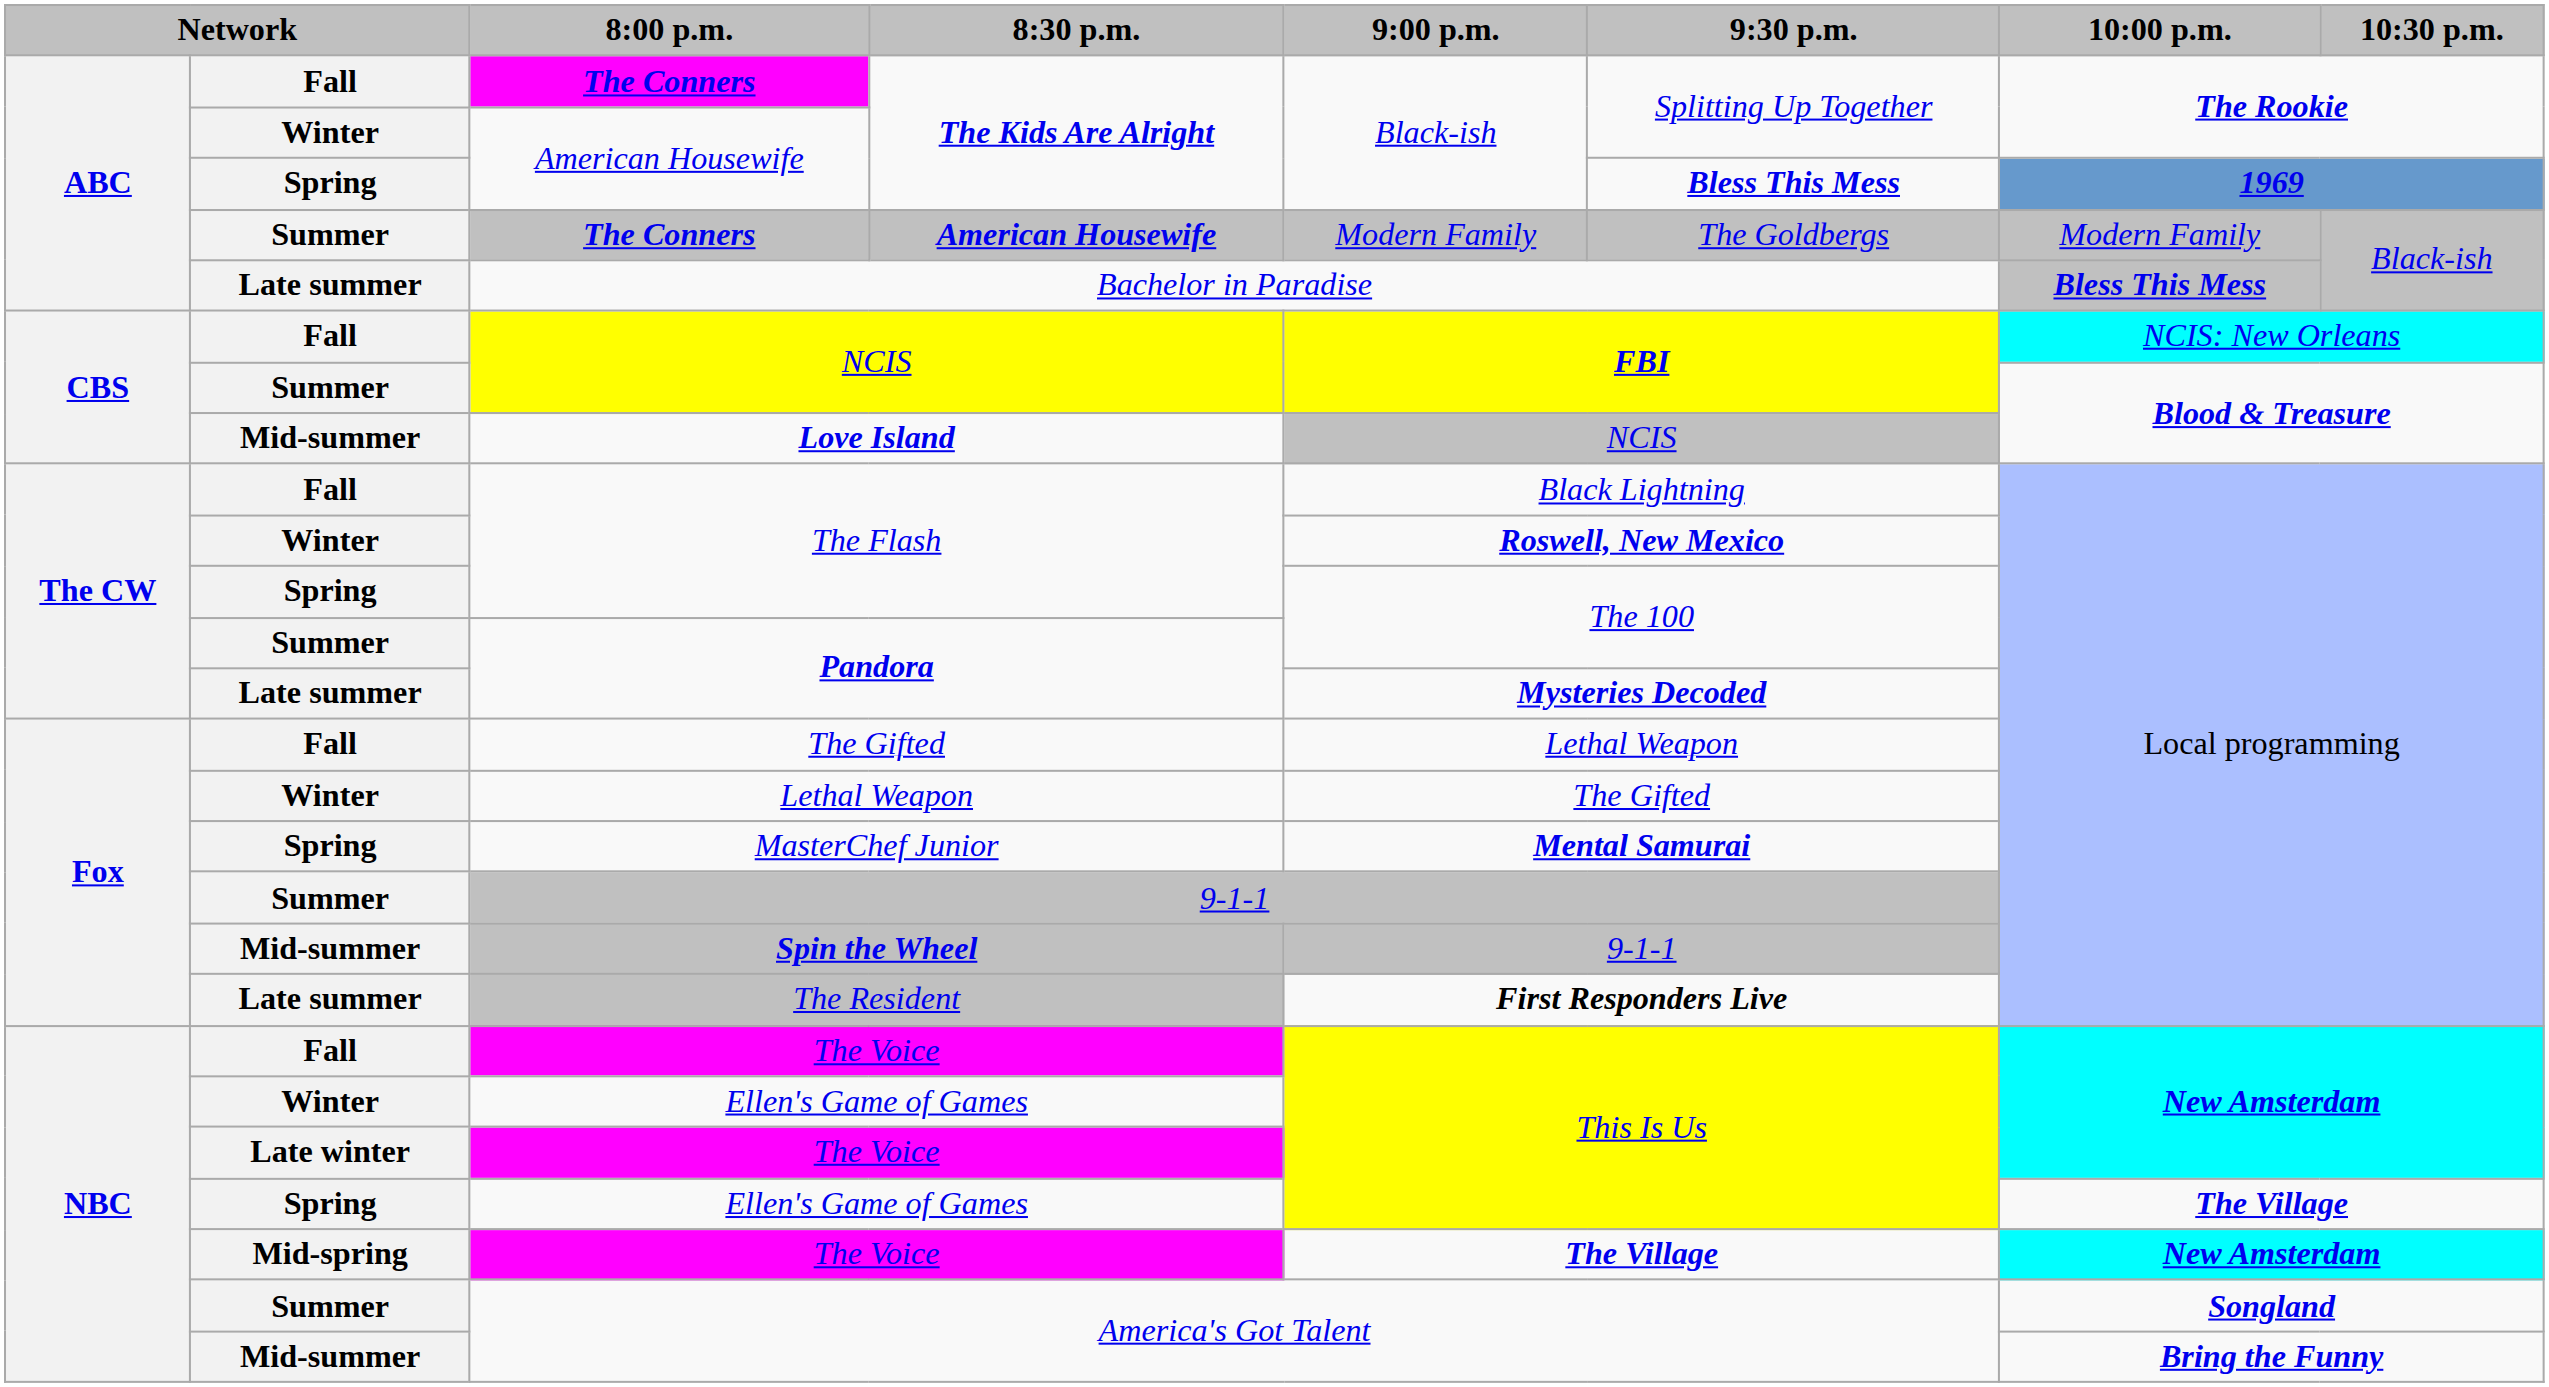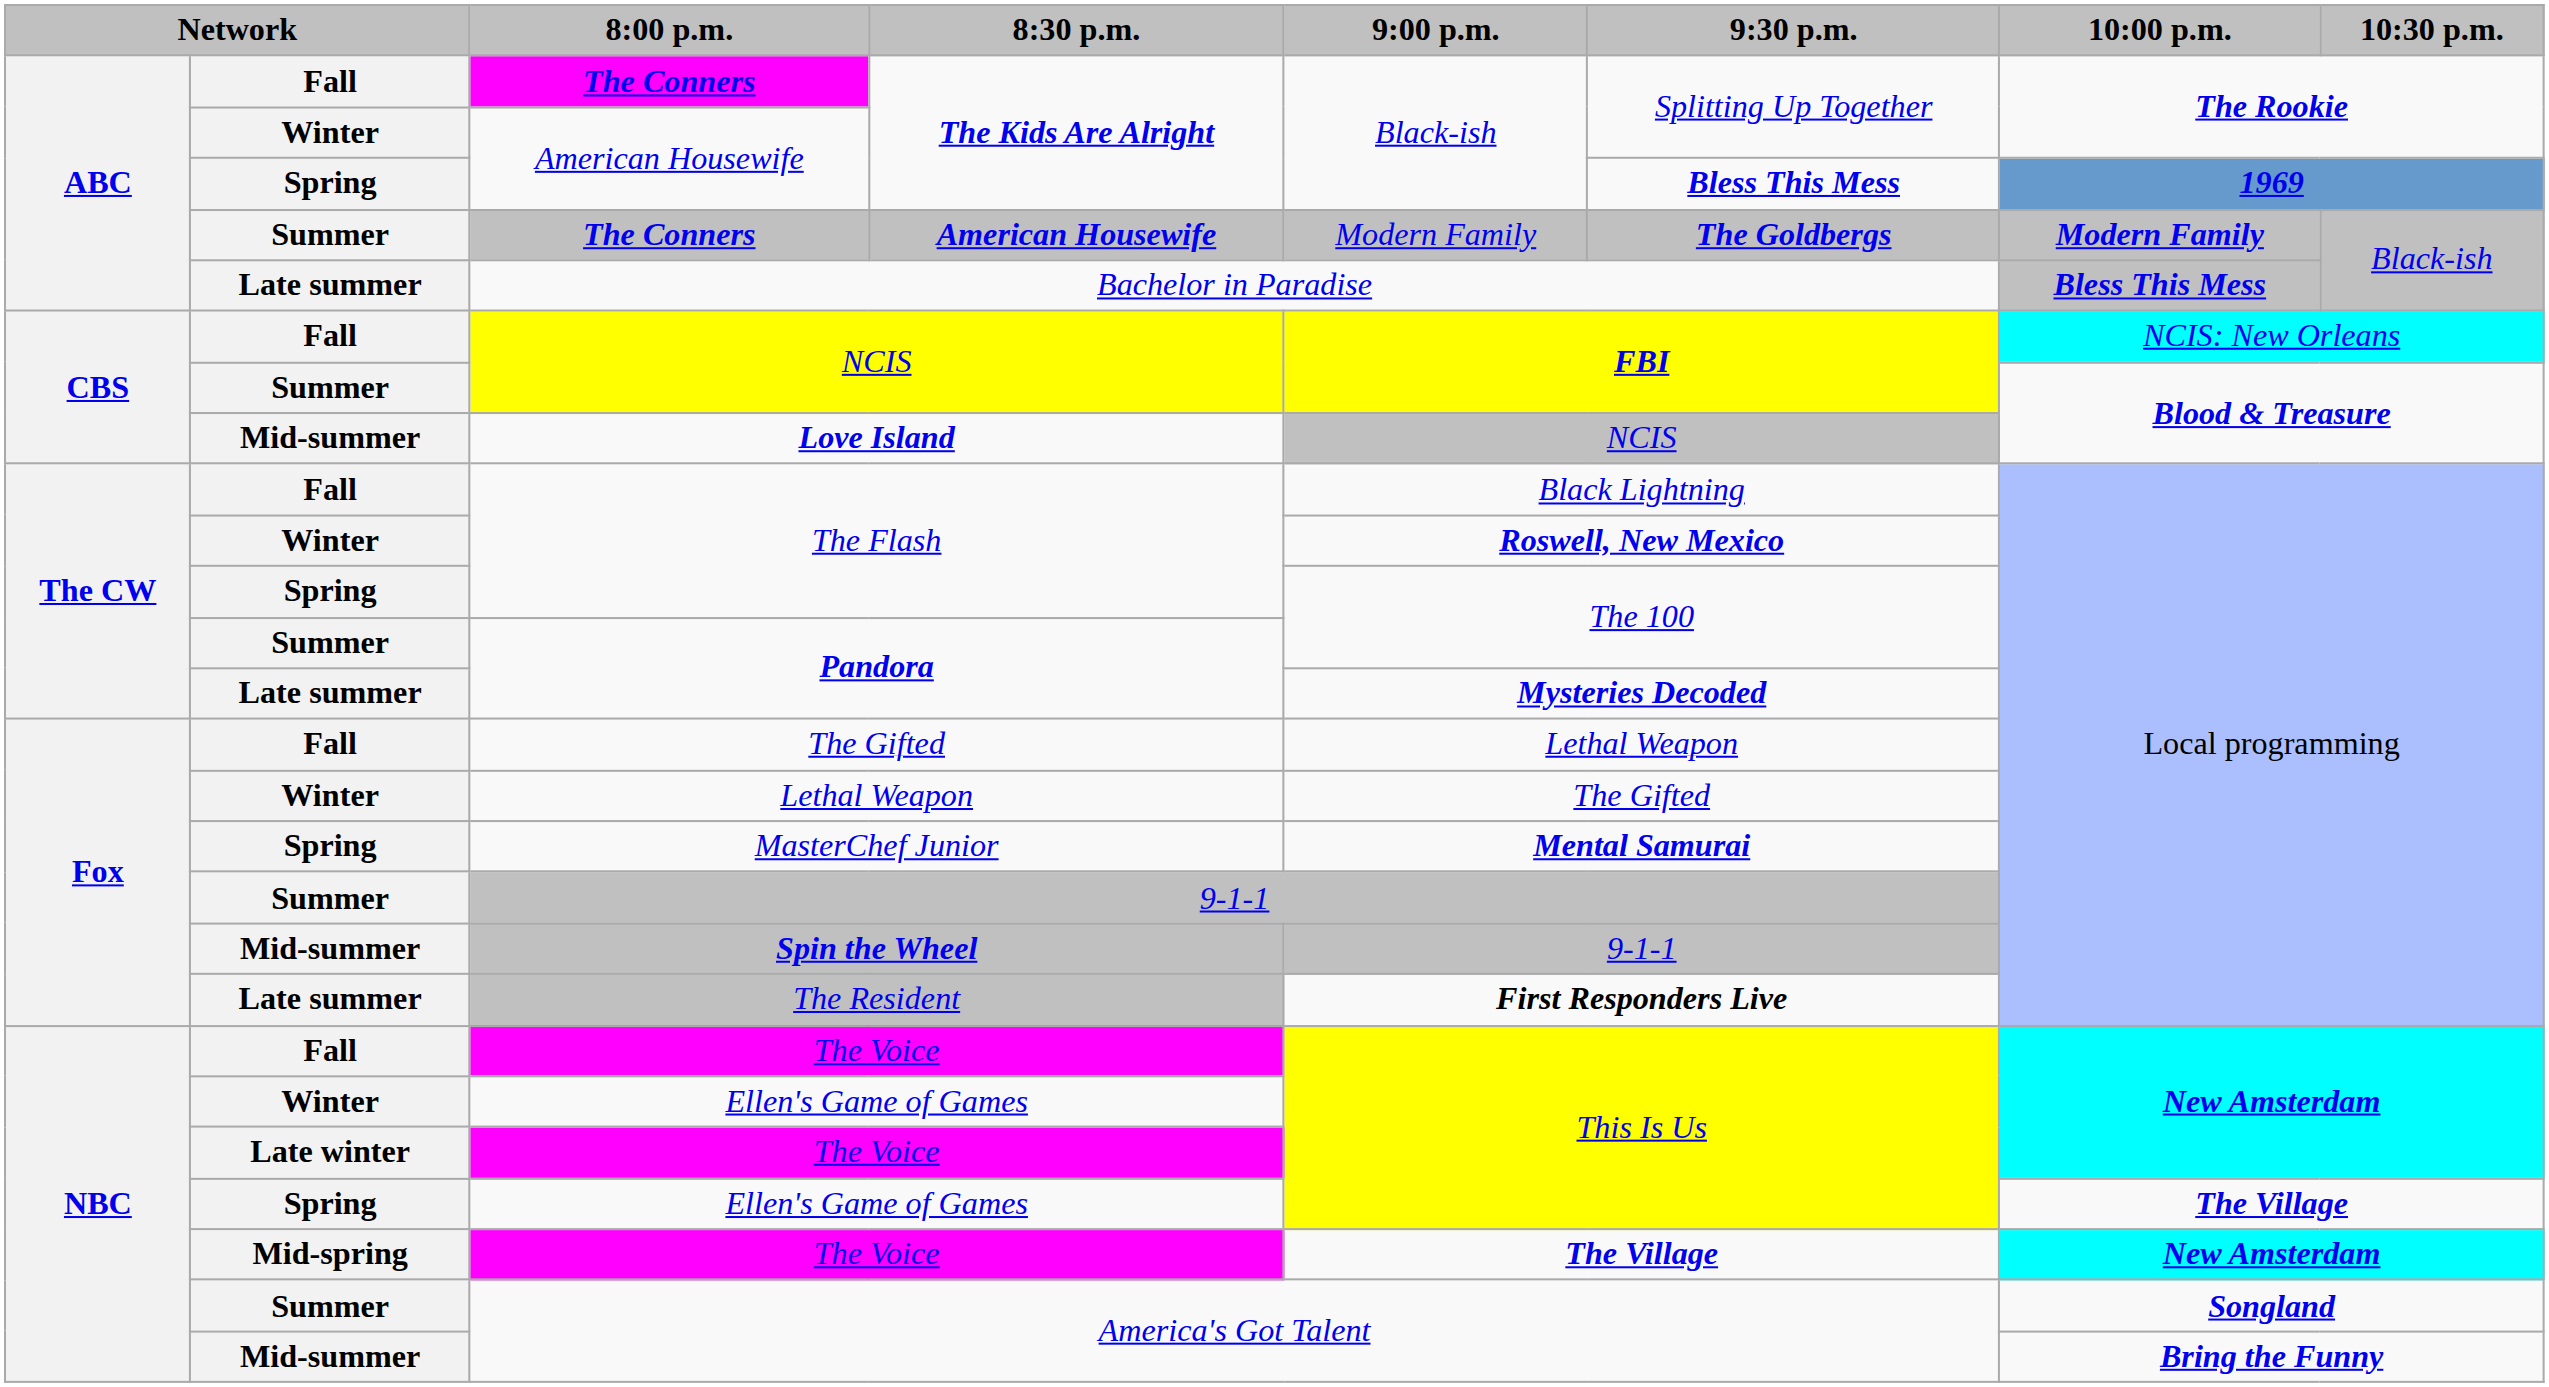(1794, 234) normal -> (1794, 234) bold
(2160, 234) normal -> (2160, 234) bold
